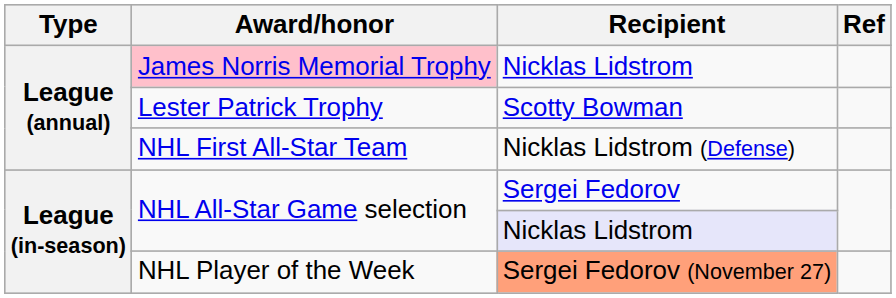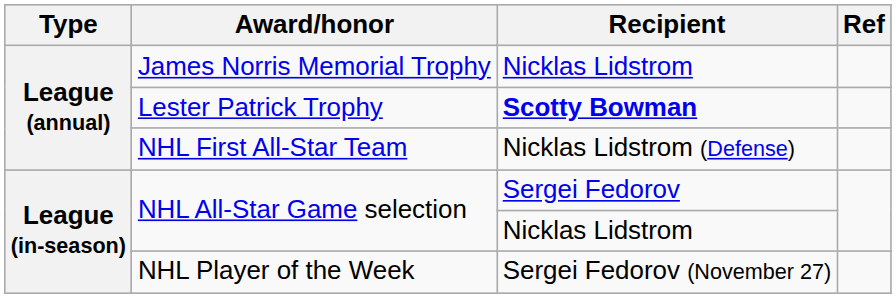(314, 66) pink background -> (314, 66) no background
(593, 107) normal -> (600, 107) bold
(598, 230) lavender background -> (598, 230) no background
(667, 271) lightsalmon background -> (667, 271) no background
